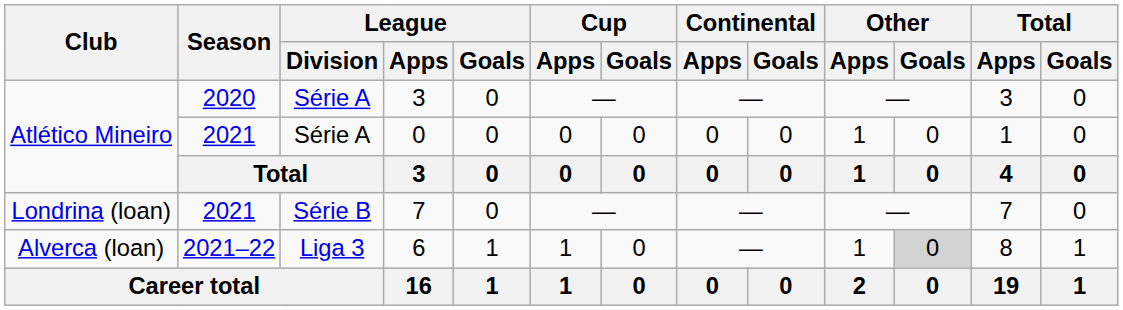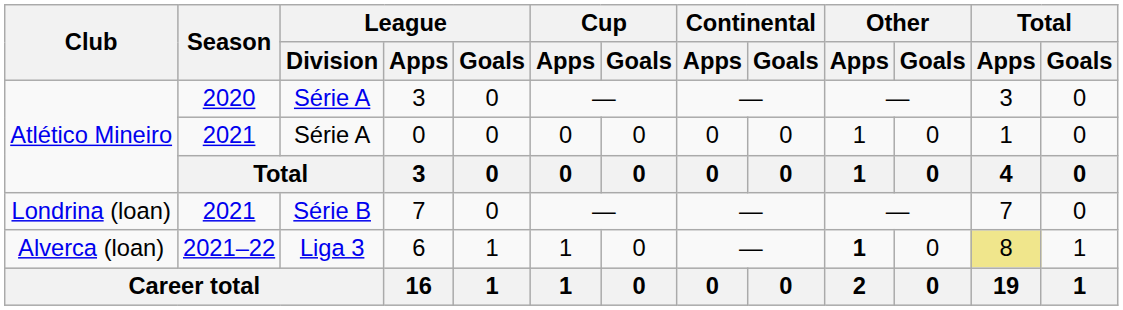(859, 248) normal -> (859, 248) bold
(933, 248) lightgrey background -> (933, 248) no background
(1006, 248) no background -> (1006, 248) khaki background
